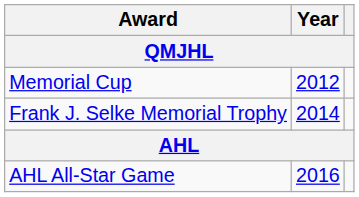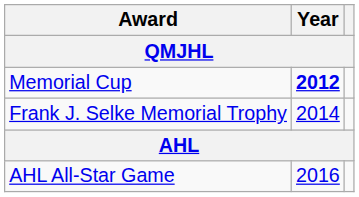(318, 82) normal -> (318, 82) bold
